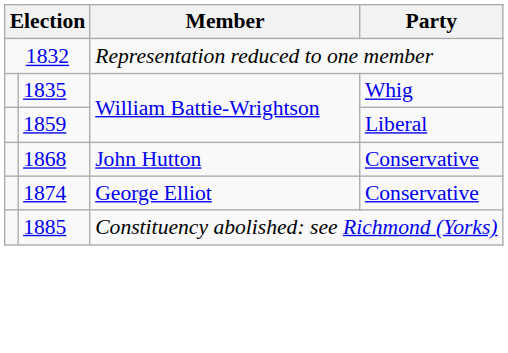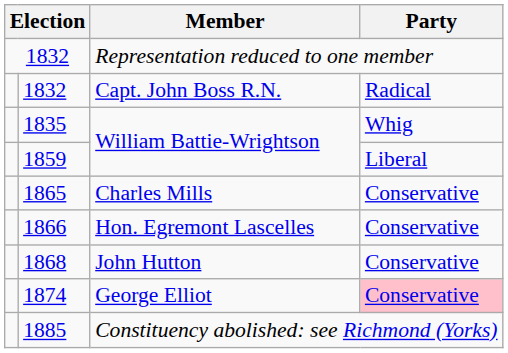+ row: (45, 90)
+ row: (45, 192)
+ row: (45, 227)
(422, 192) no background -> (422, 295) pink background
